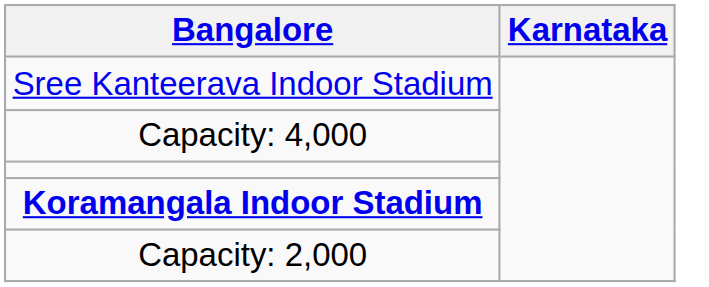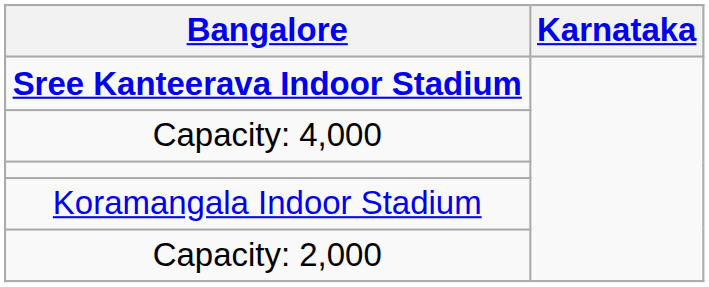(253, 82) normal -> (267, 82) bold
(253, 202) bold -> (267, 202) normal
